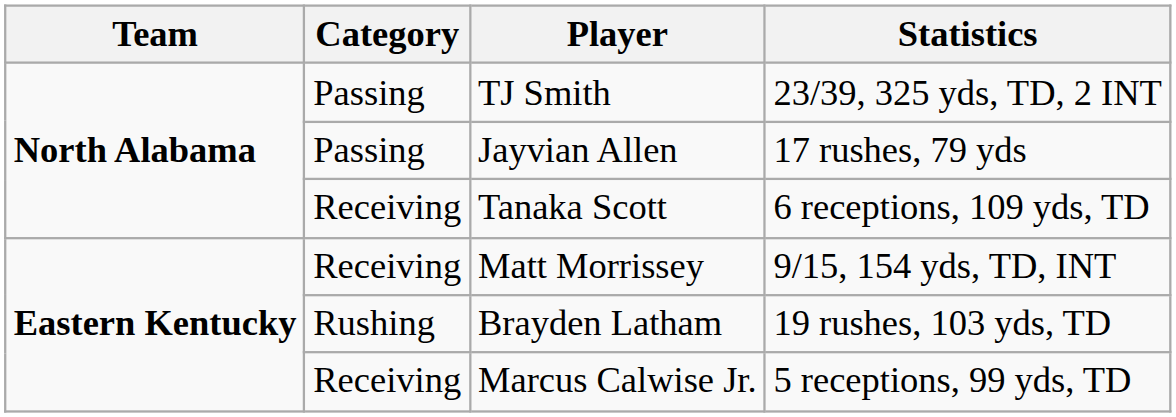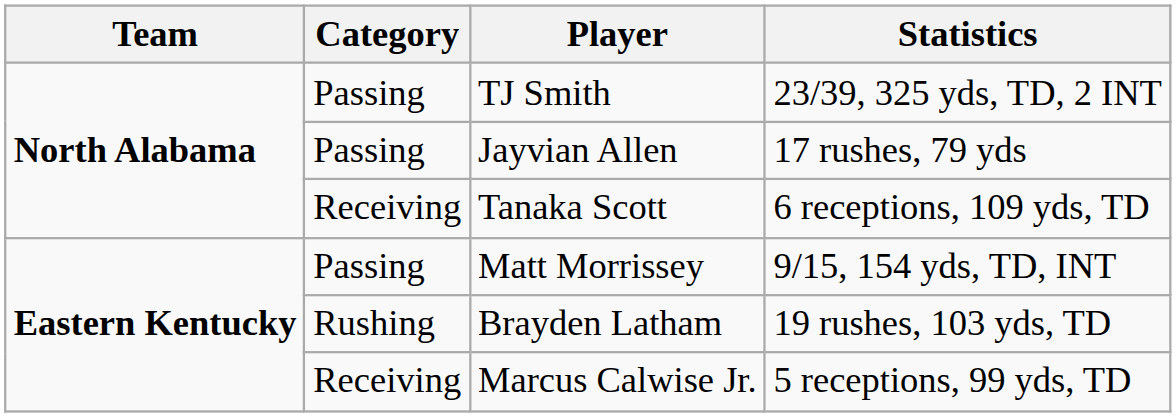(387, 265) Receiving -> (369, 265) Passing
